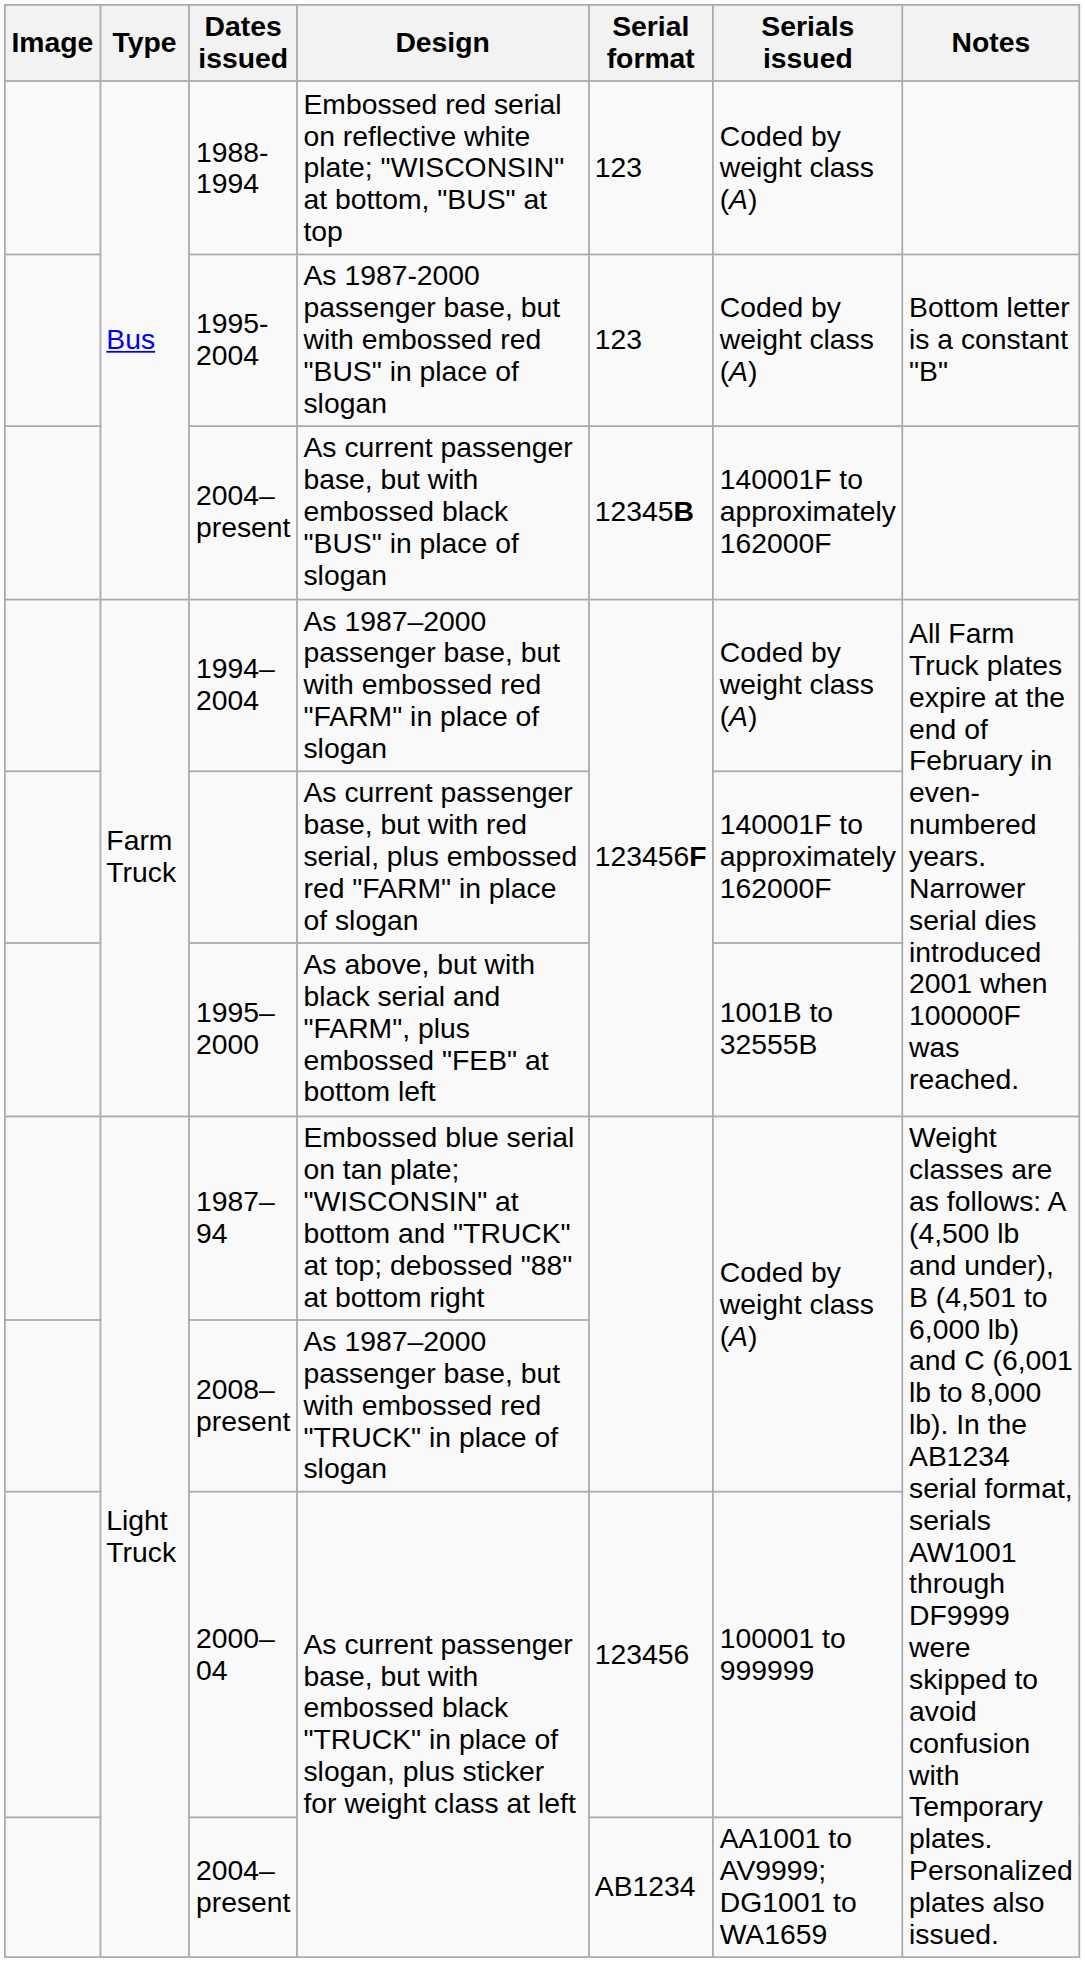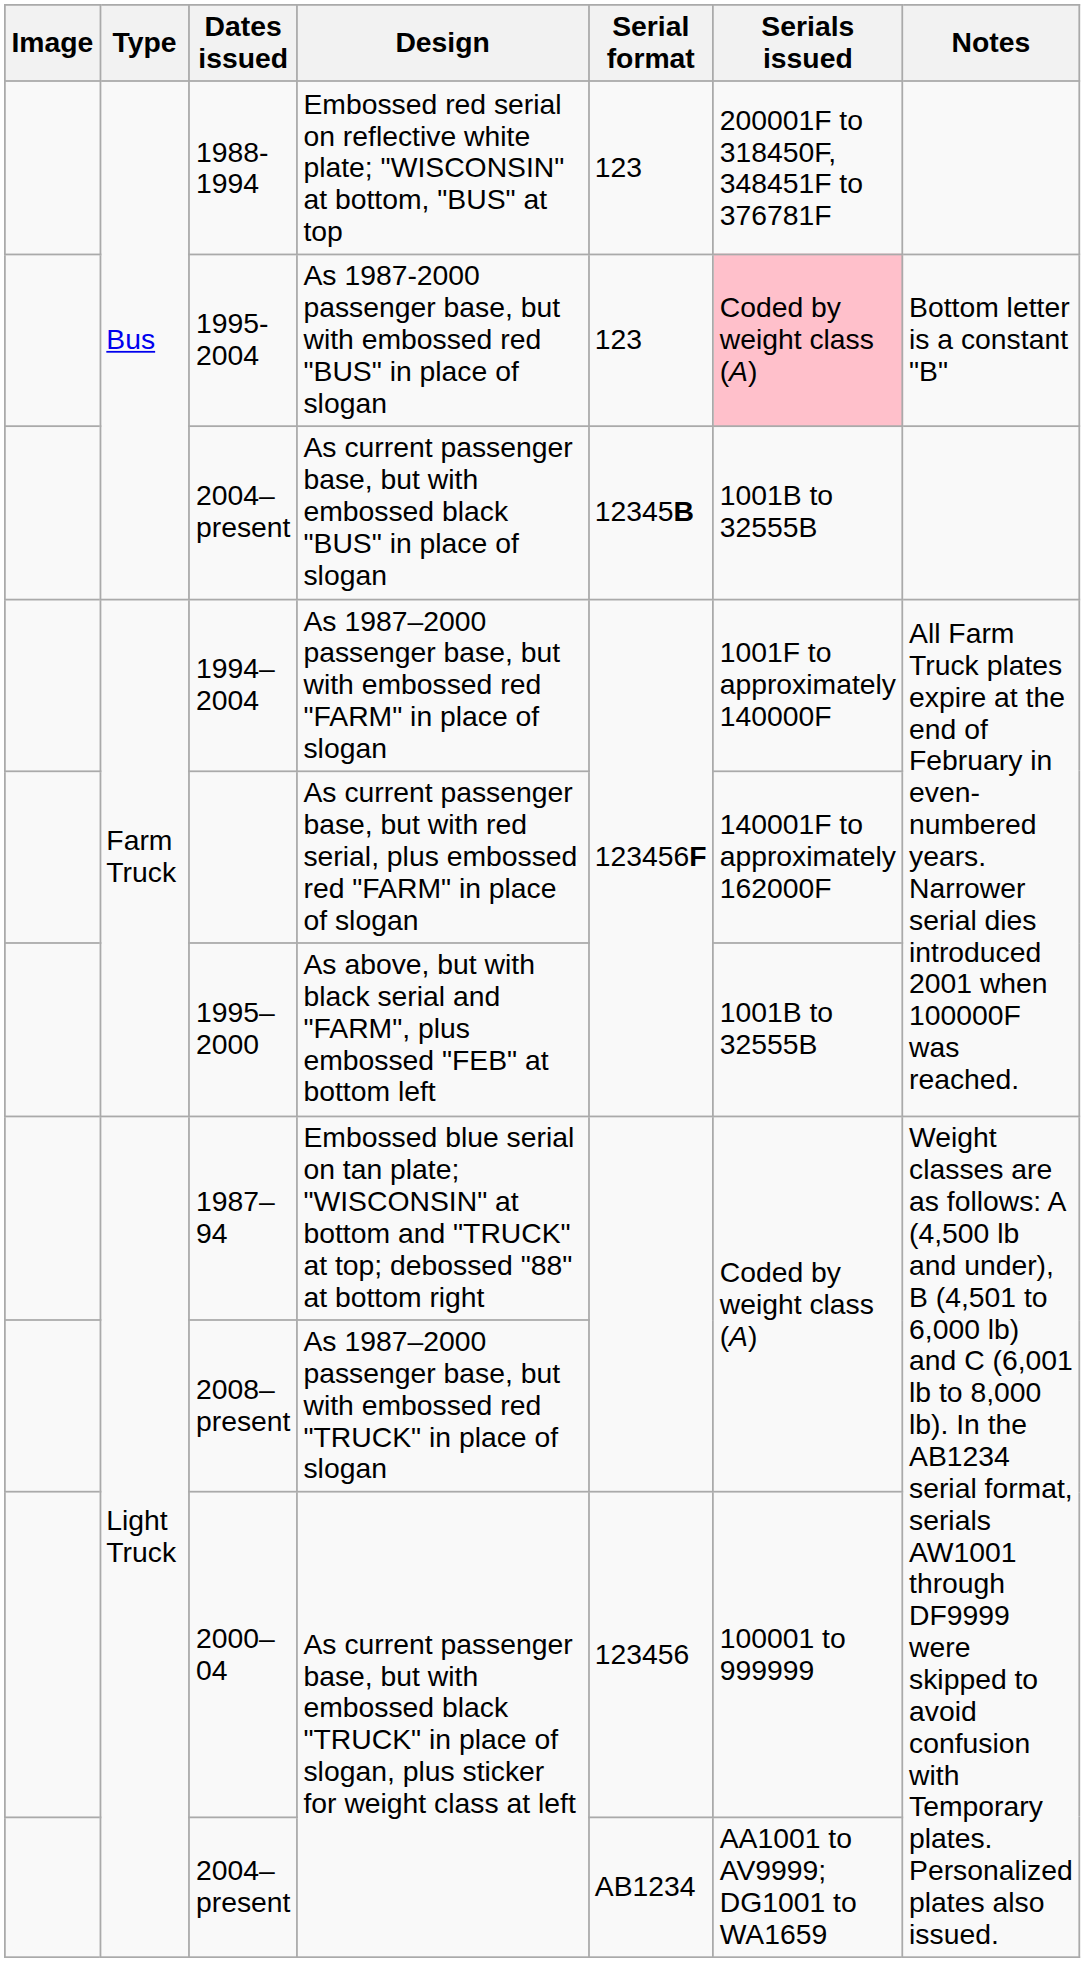(797, 167) Coded by weight class (A) -> (791, 167) 200001F to 318450F, 348451F to 376781F
(797, 339) no background -> (797, 339) pink background
(808, 512) 140001F to approximately 162000F -> (776, 512) 1001B to 32555B
(797, 684) Coded by weight class (A) -> (808, 684) 1001F to approximately 140000F
